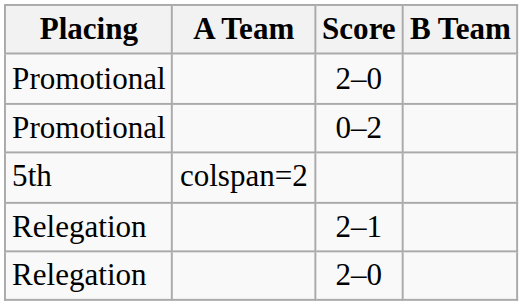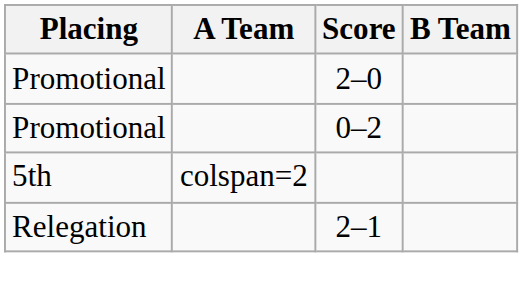- row: (79, 275)
